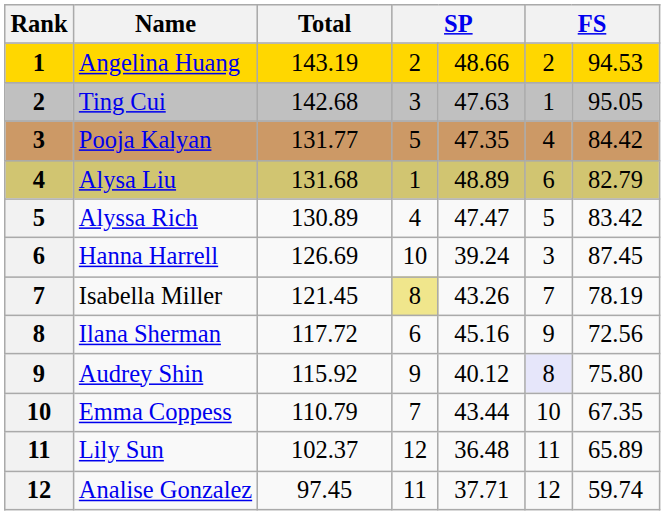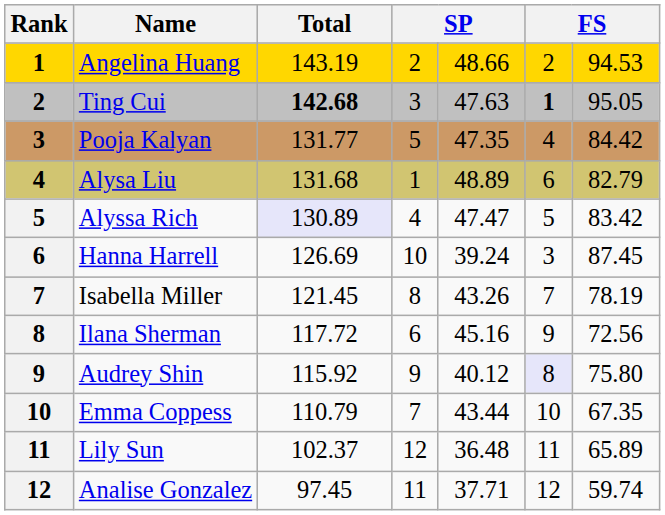(325, 101) normal -> (325, 101) bold
(549, 101) normal -> (549, 101) bold
(325, 218) no background -> (325, 218) lavender background
(415, 295) khaki background -> (415, 295) no background
